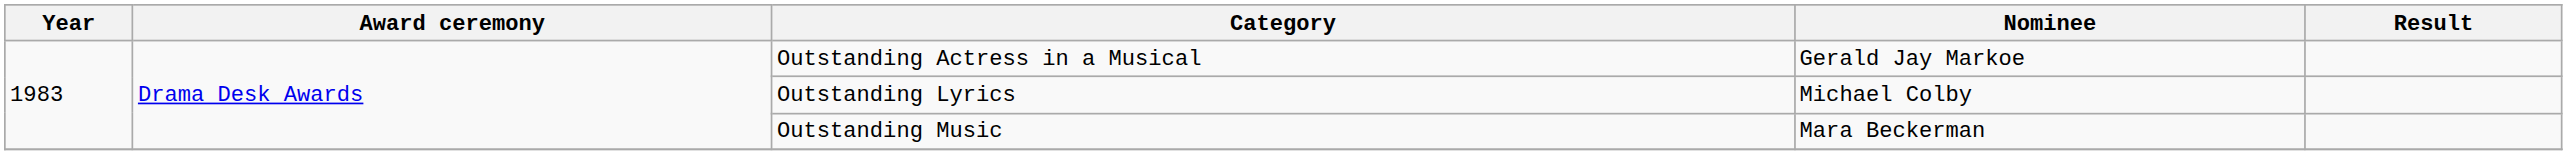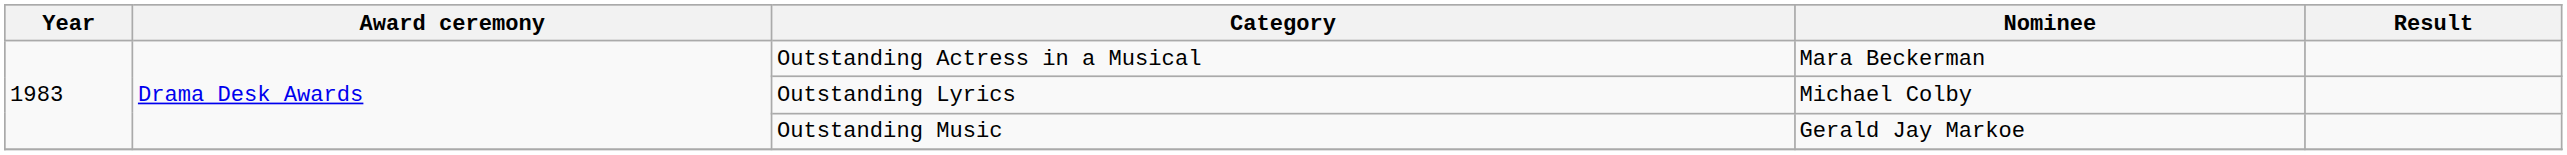(1912, 59) Gerald Jay Markoe -> (1892, 59) Mara Beckerman
(1892, 131) Mara Beckerman -> (1912, 131) Gerald Jay Markoe
